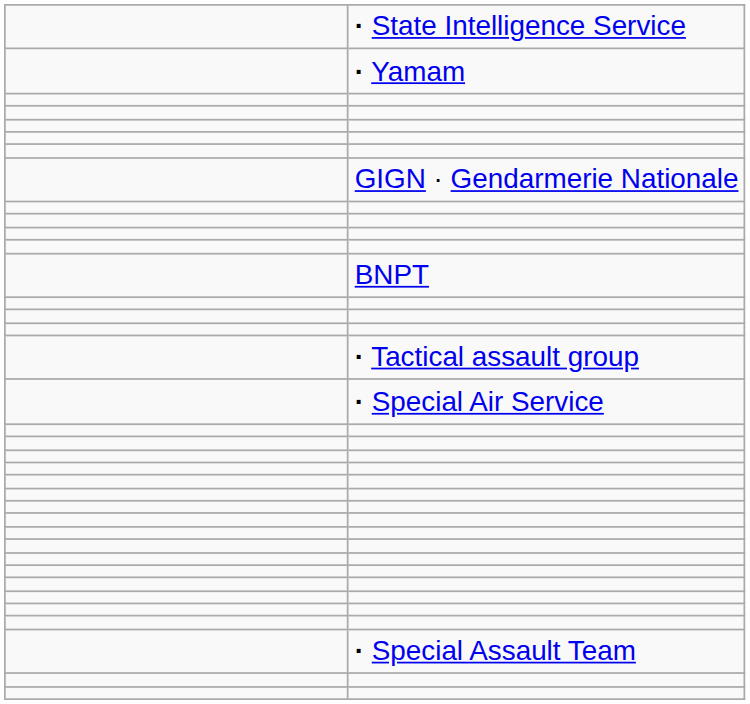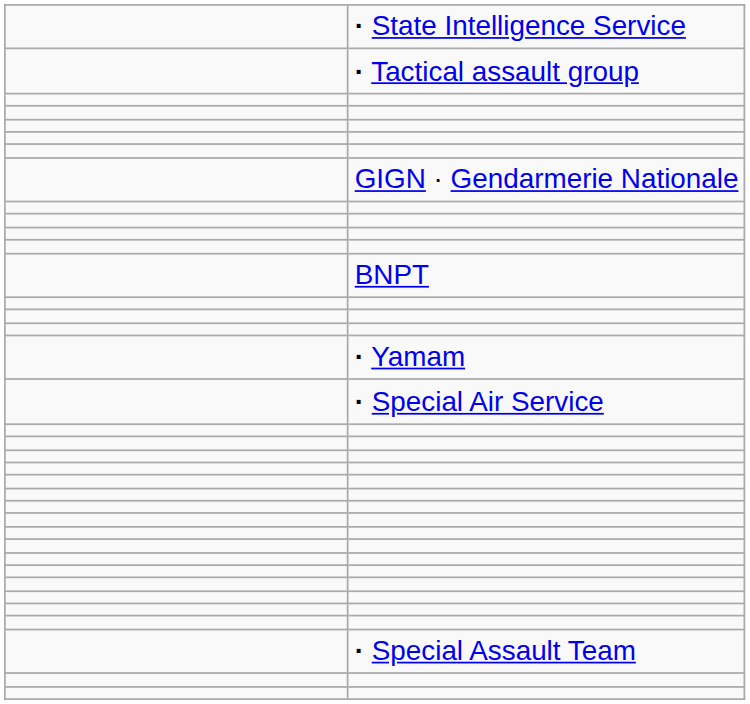(410, 70) · Yamam -> (497, 70) · Tactical assault group
(497, 357) · Tactical assault group -> (410, 357) · Yamam
